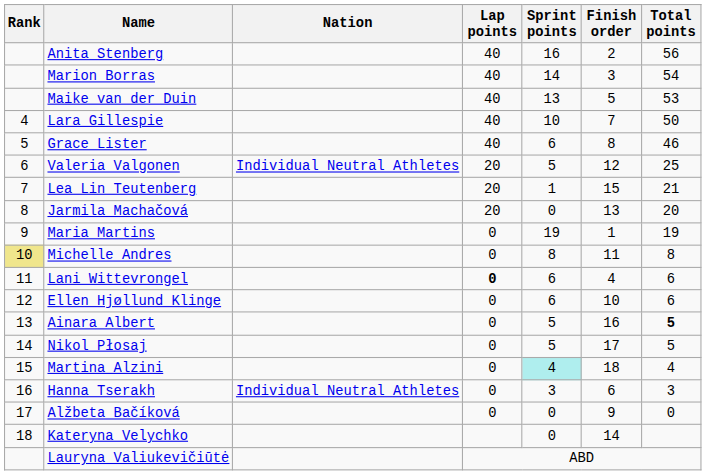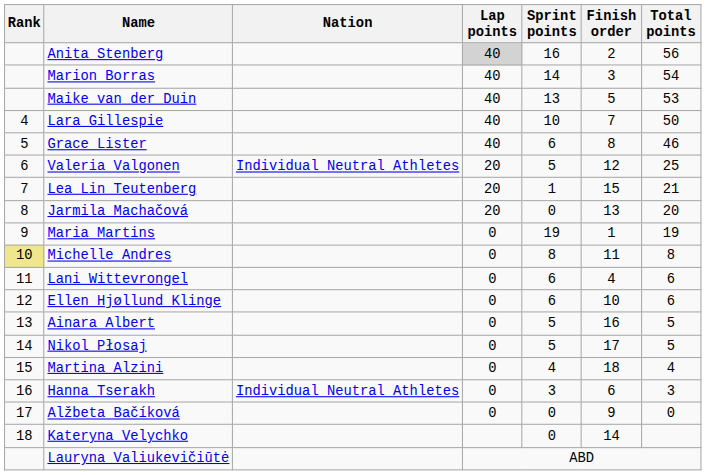(492, 54) no background -> (492, 54) lightgrey background
(492, 279) bold -> (492, 279) normal
(671, 324) bold -> (671, 324) normal
(552, 369) paleturquoise background -> (552, 369) no background
